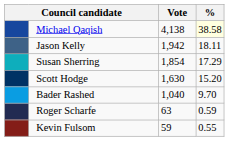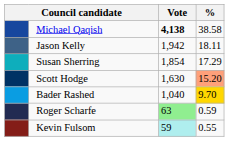(173, 29) normal -> (173, 29) bold
(210, 29) lightyellow background -> (210, 29) no background
(210, 78) no background -> (210, 78) lightsalmon background
(207, 95) no background -> (207, 95) gold background
(166, 111) no background -> (166, 111) lightgreen background
(166, 128) no background -> (166, 128) paleturquoise background
